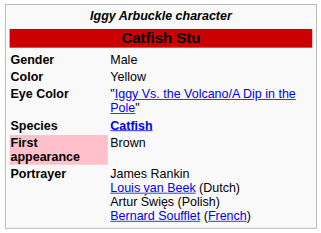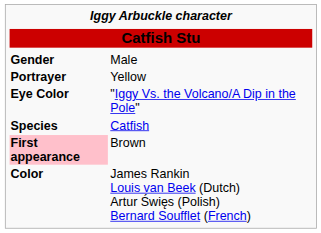(27, 77) Color -> (38, 77) Portrayer
(131, 125) bold -> (130, 125) normal
(38, 174) Portrayer -> (27, 174) Color
